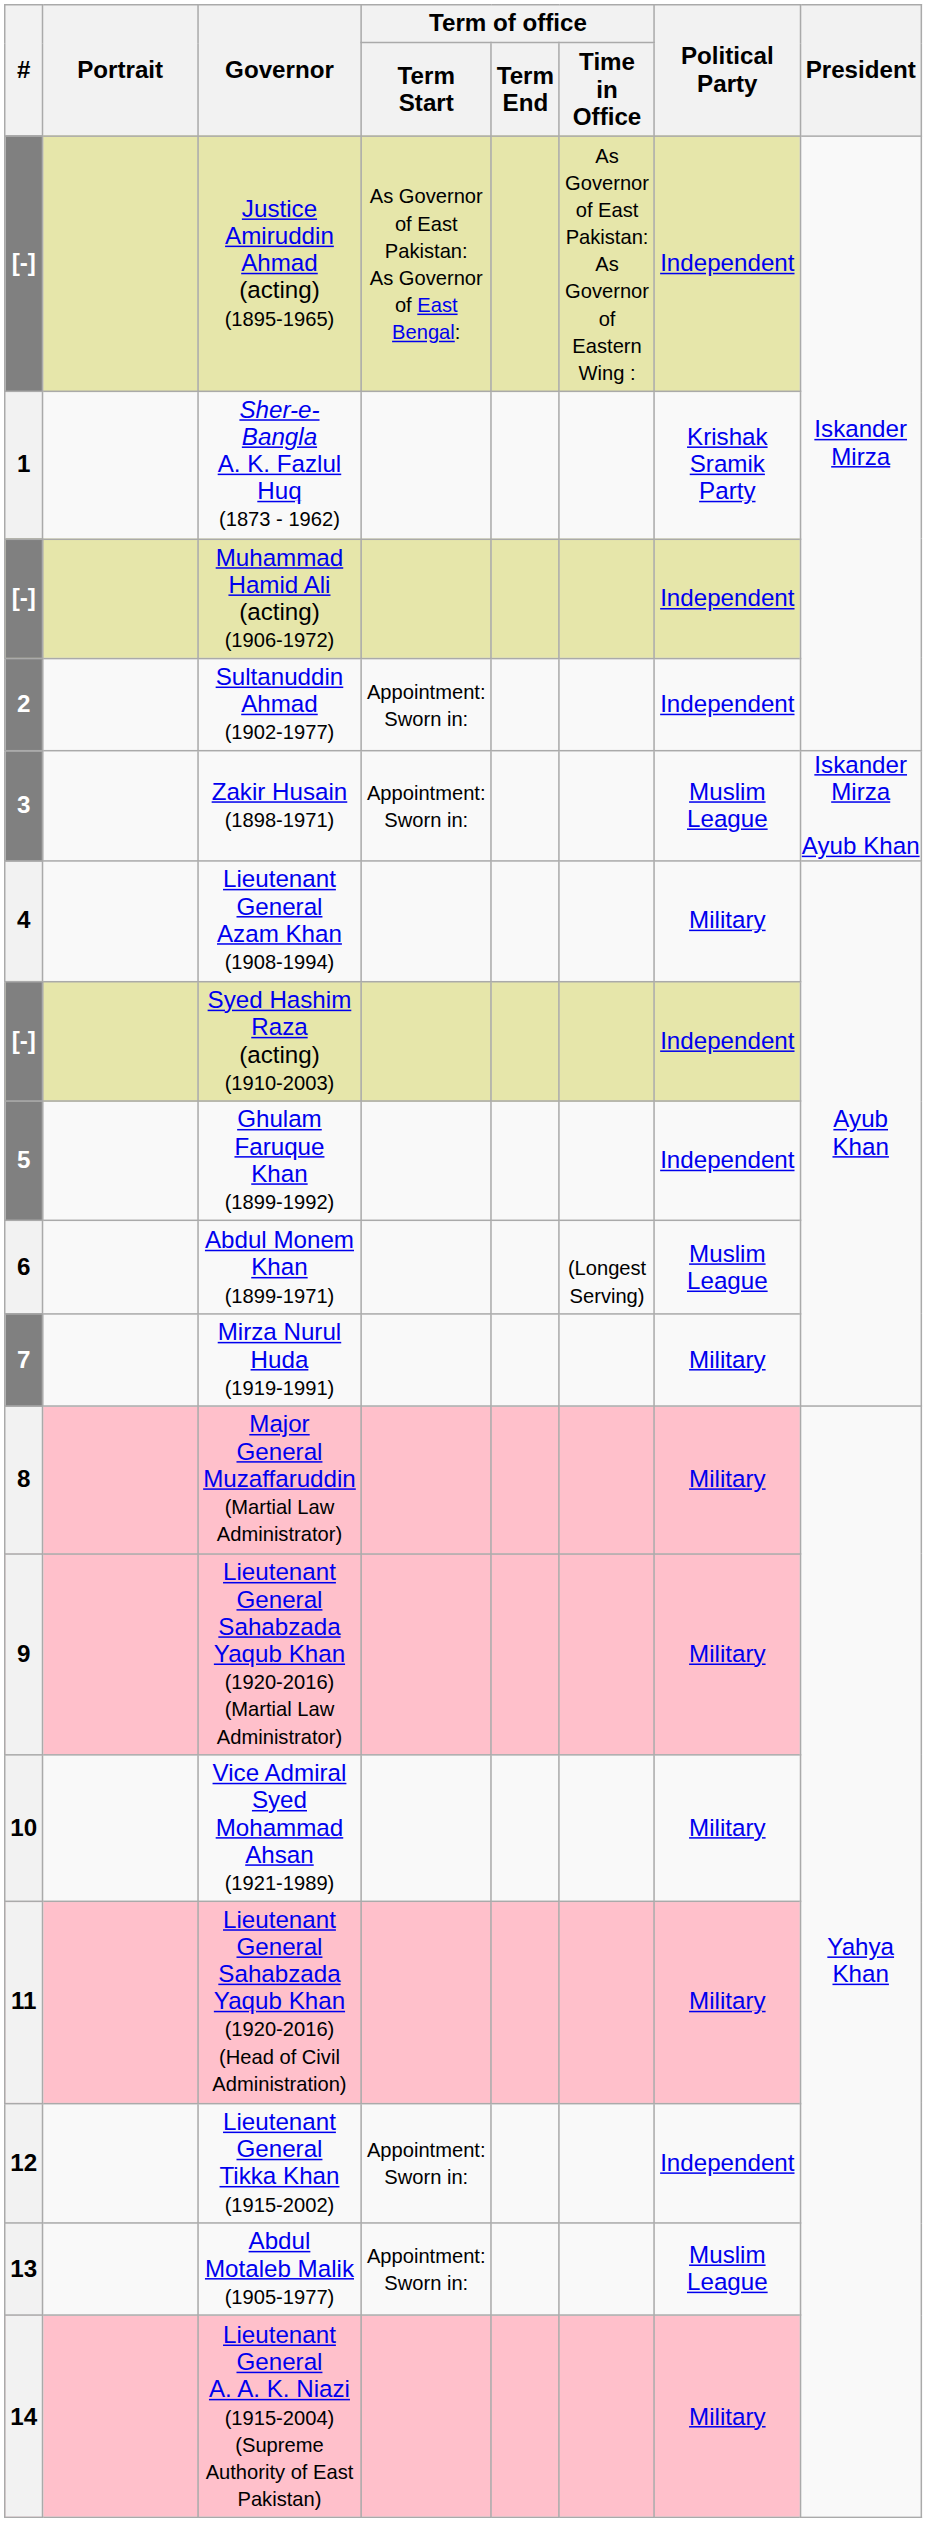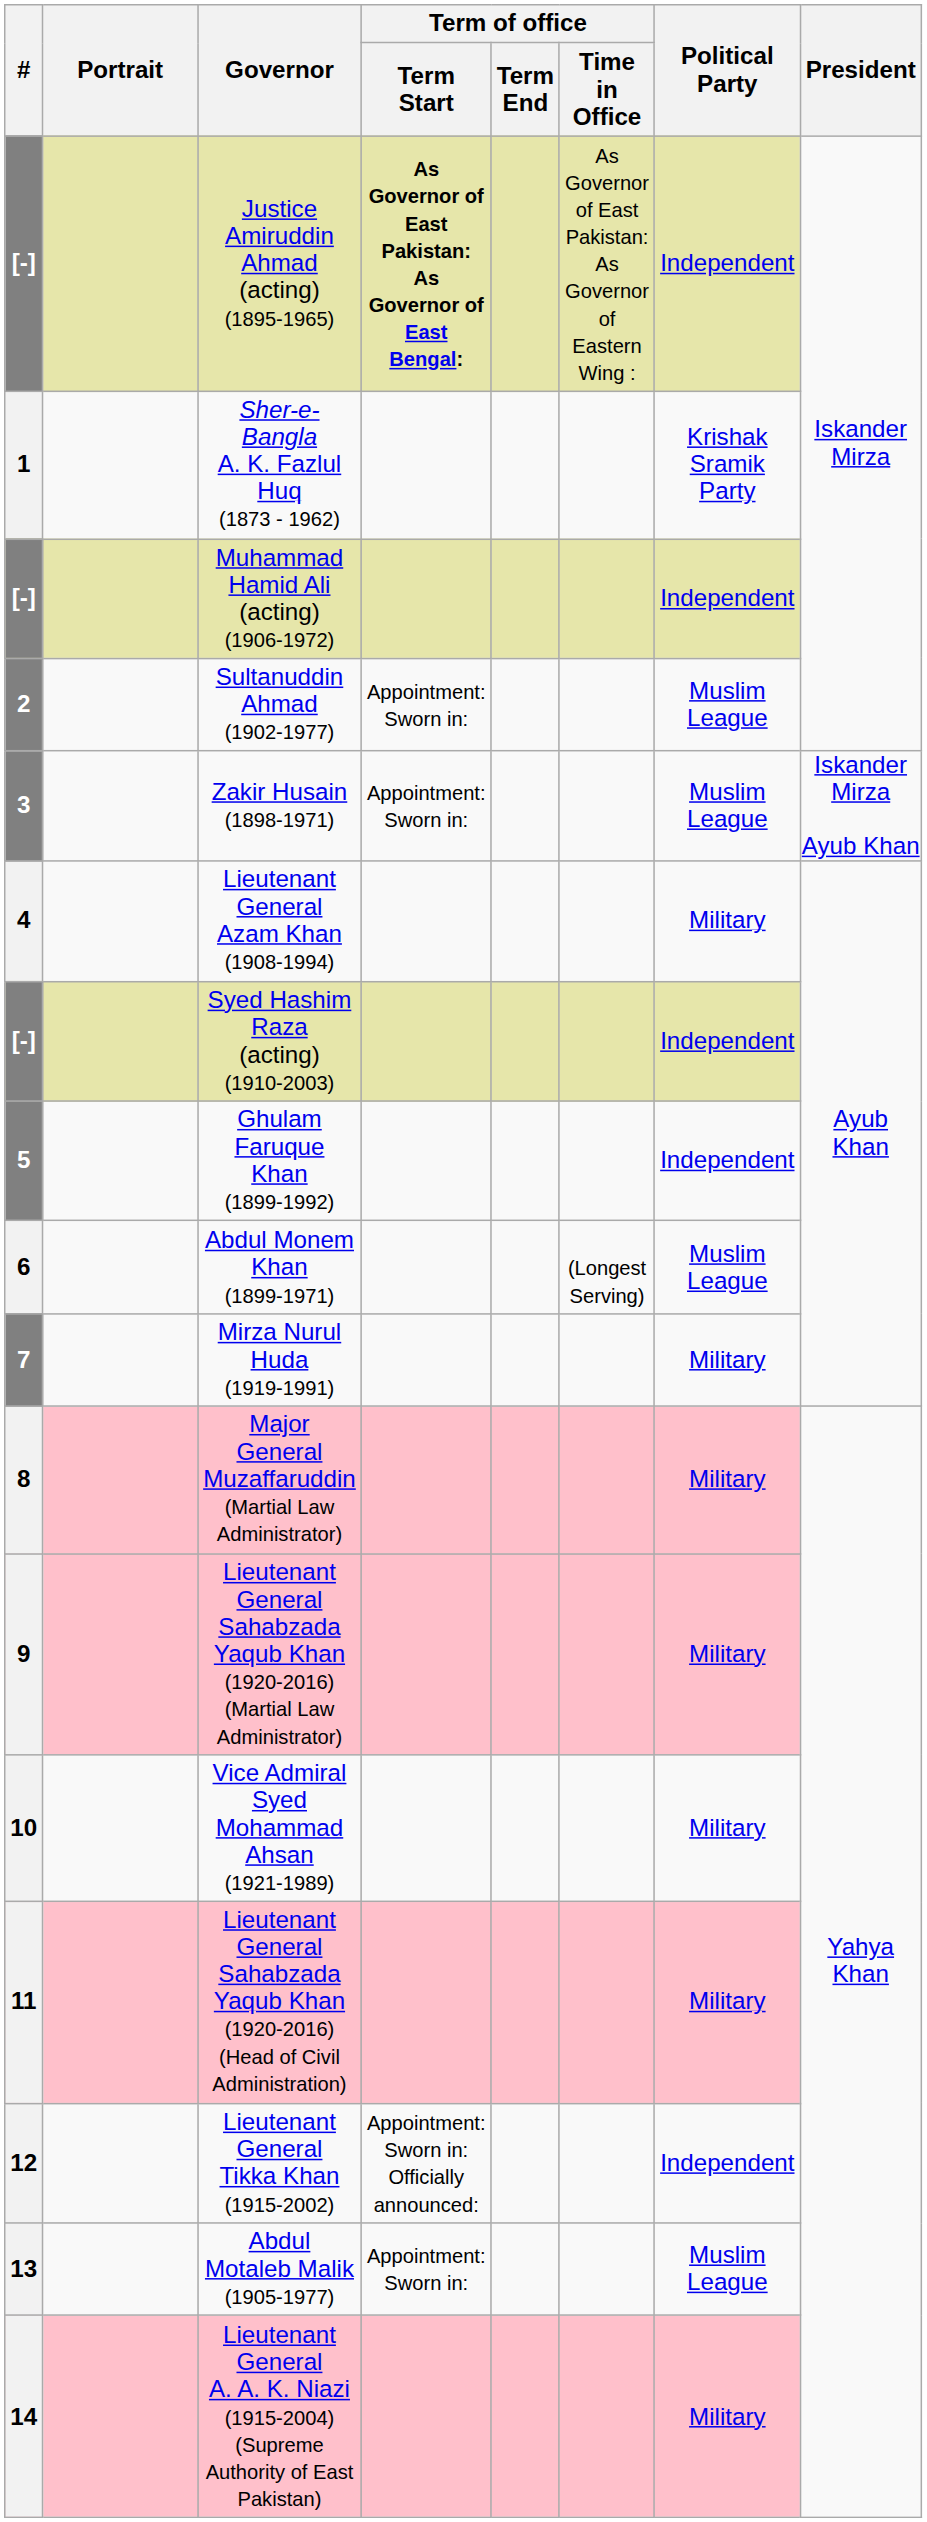(426, 264) normal -> (426, 263) bold
(727, 704) Independent -> (727, 704) Muslim League
(426, 2164) Appointment: Sworn in: -> (426, 2164) Appointment: Sworn in: Officially announced:
